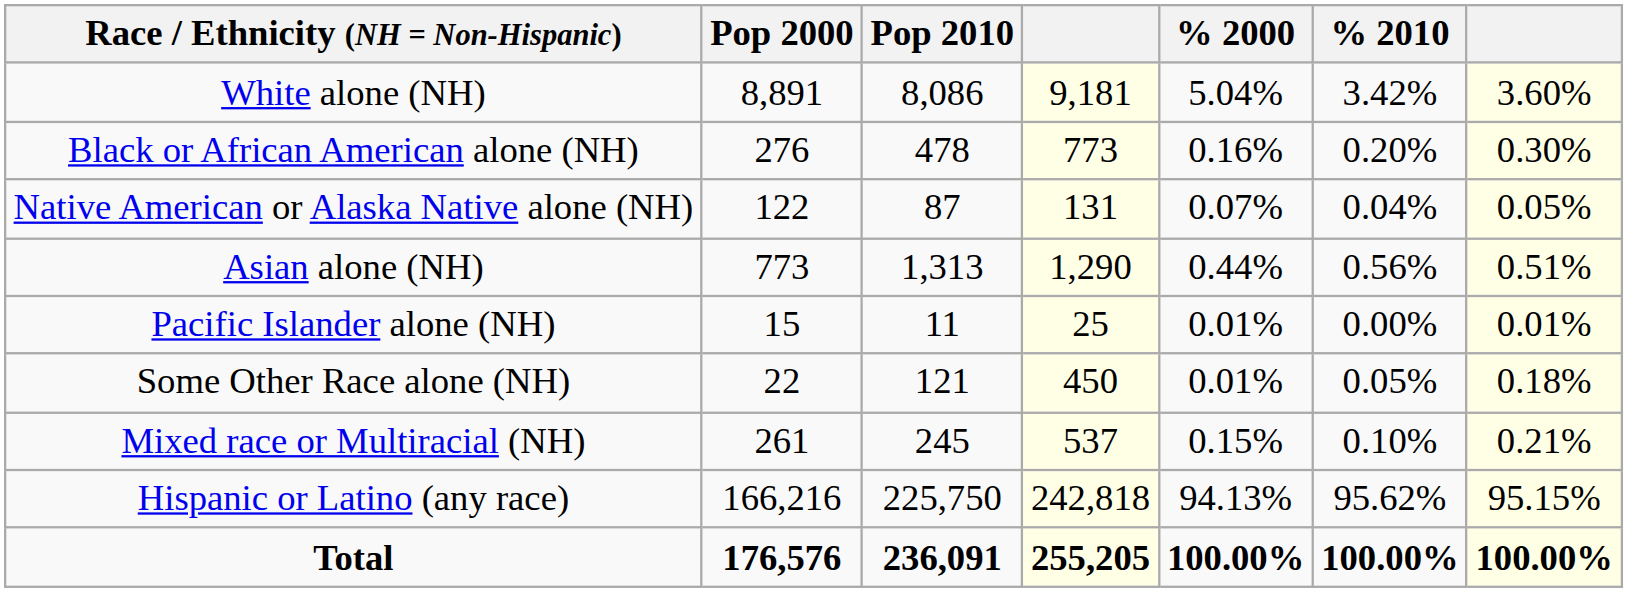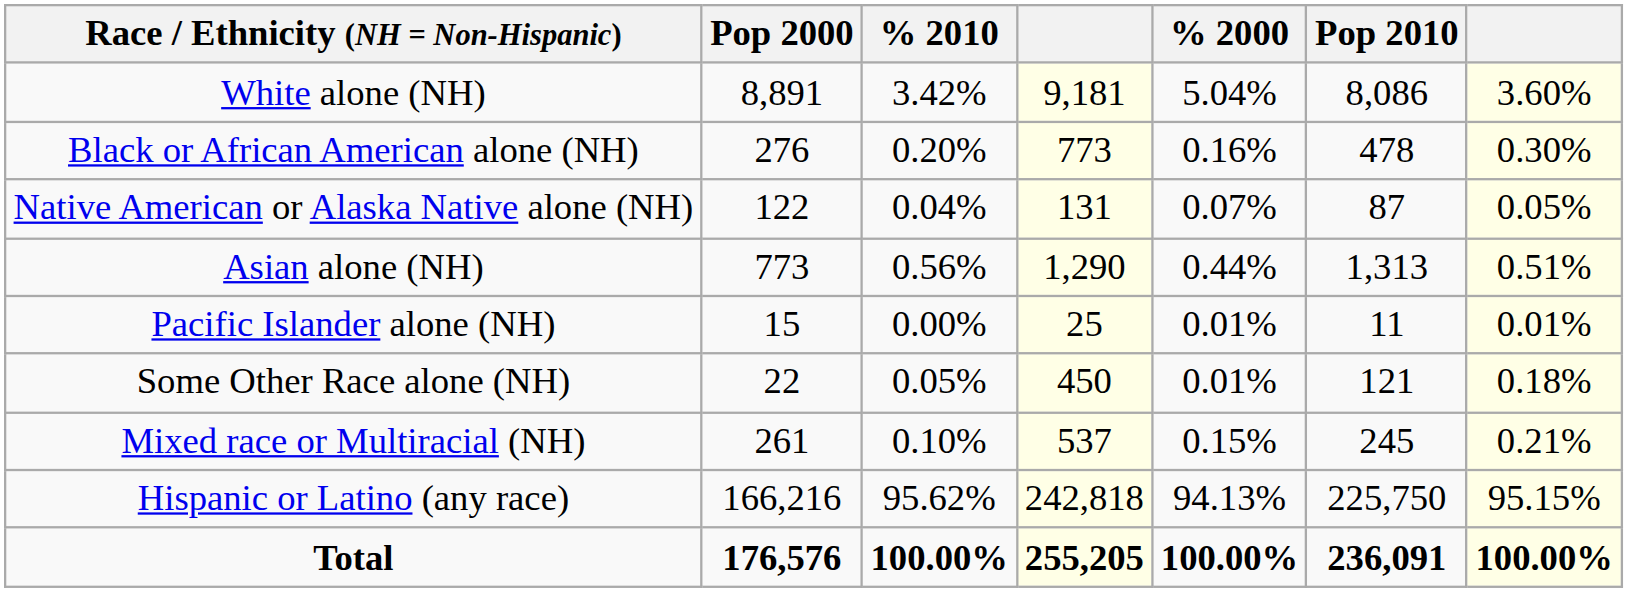columns swapped: (942, 33) <-> (1390, 33)
